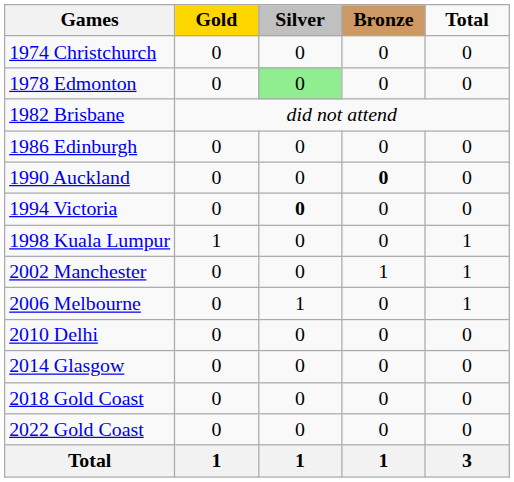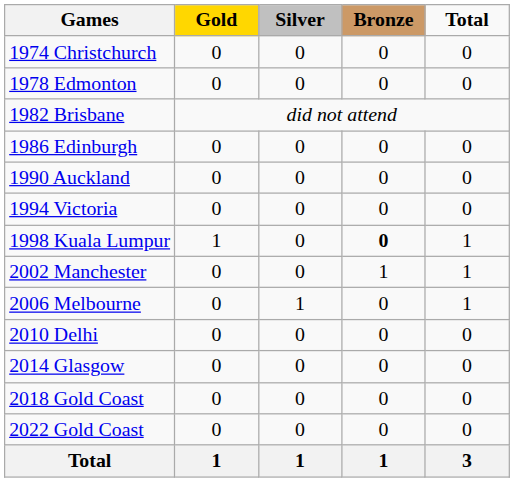(300, 83) lightgreen background -> (300, 83) no background
(384, 177) bold -> (384, 177) normal
(300, 209) bold -> (300, 209) normal
(384, 240) normal -> (384, 240) bold
